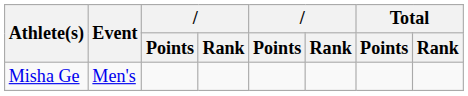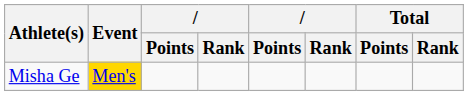(114, 76) no background -> (114, 76) gold background
